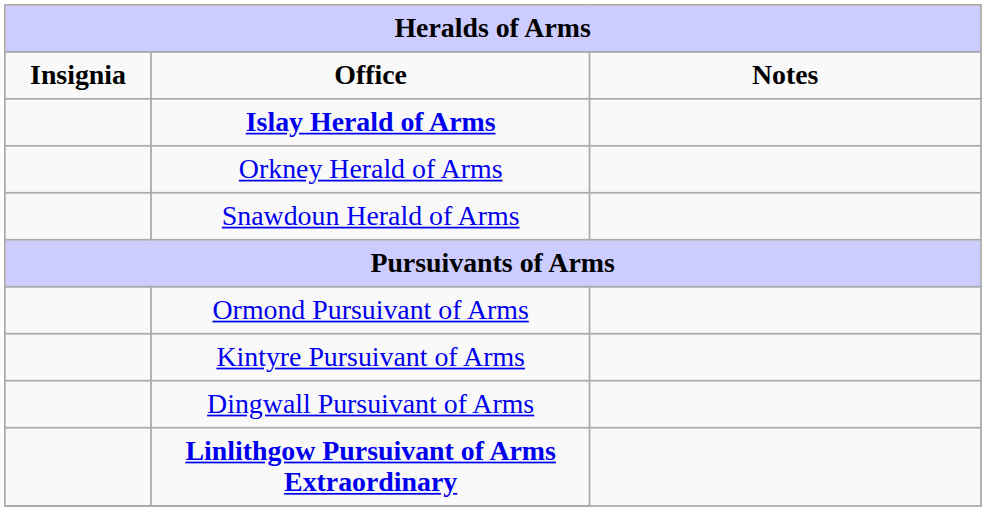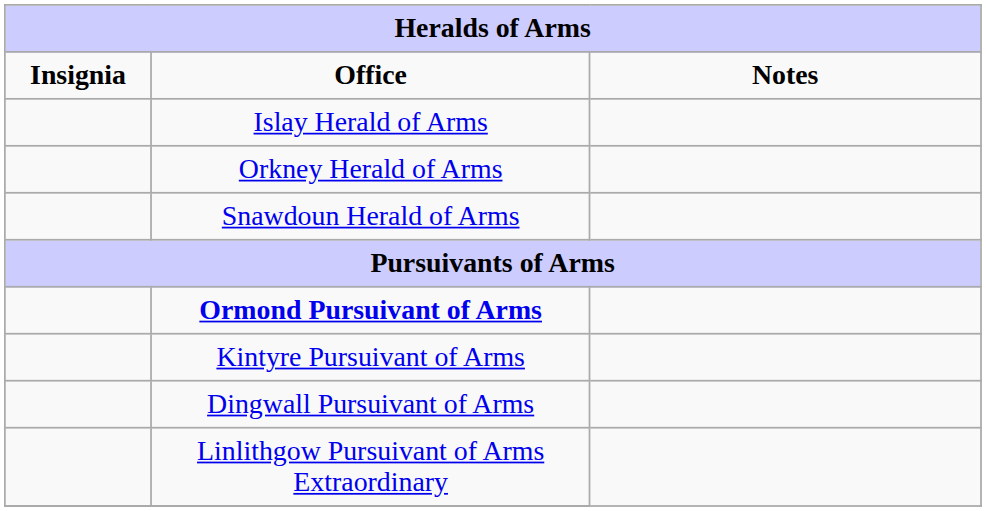(371, 121) bold -> (371, 121) normal
(371, 309) normal -> (371, 309) bold
(371, 466) bold -> (371, 466) normal
